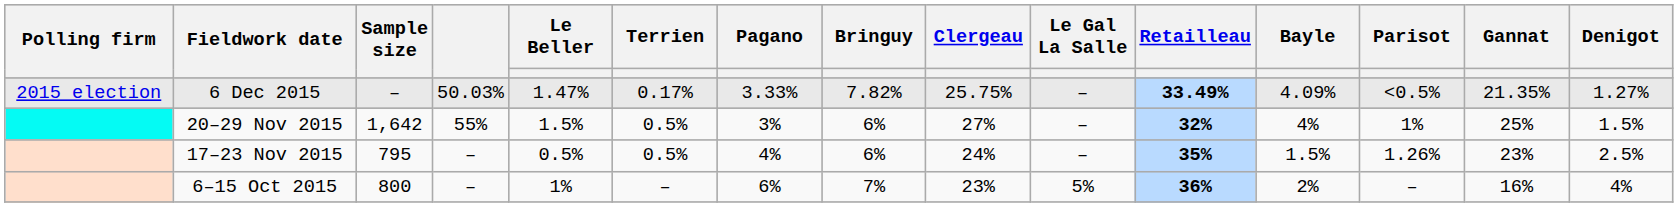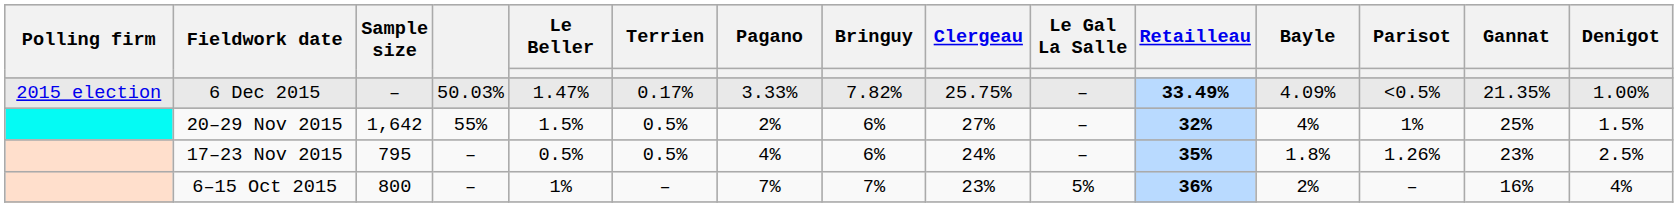(1621, 93) 1.27% -> (1621, 93) 1.00%
(770, 124) 3% -> (770, 124) 2%
(1308, 155) 1.5% -> (1308, 155) 1.8%
(770, 186) 6% -> (770, 186) 7%
